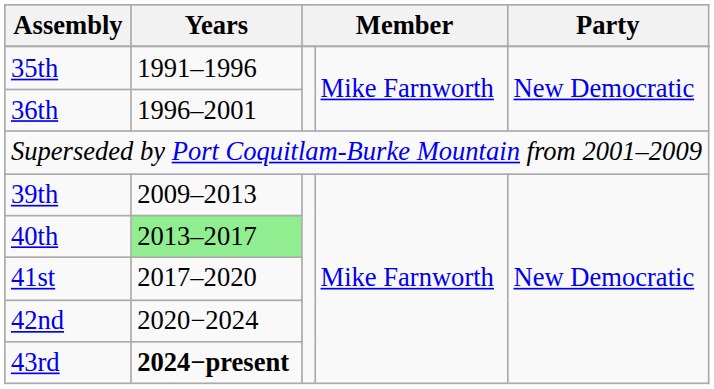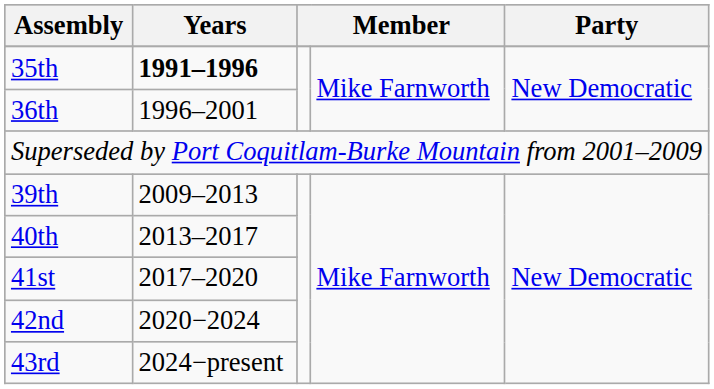(197, 67) normal -> (198, 67) bold
(197, 236) lightgreen background -> (198, 236) no background
(213, 362) bold -> (211, 362) normal
